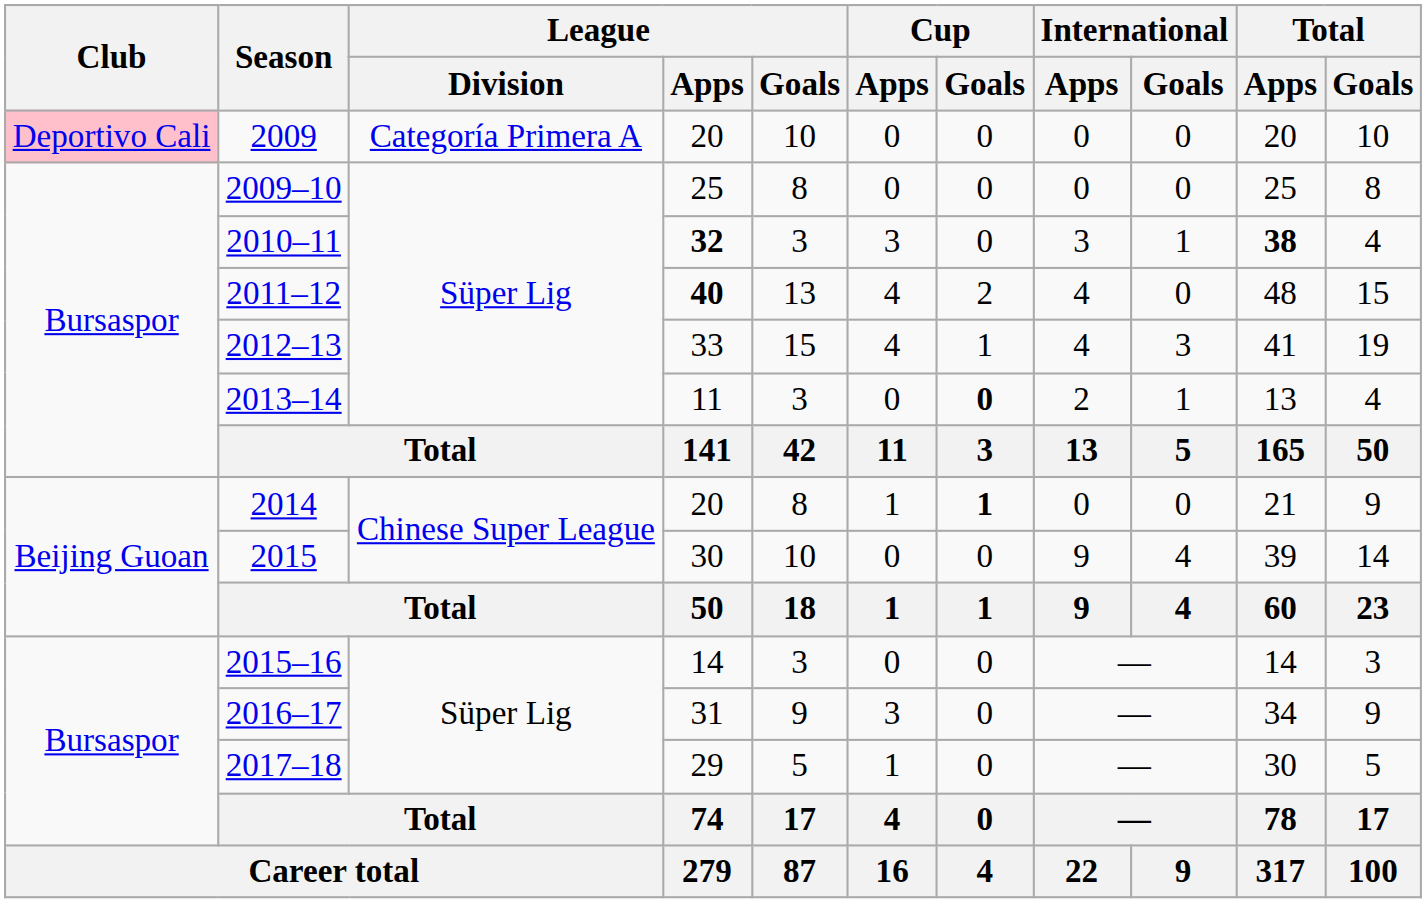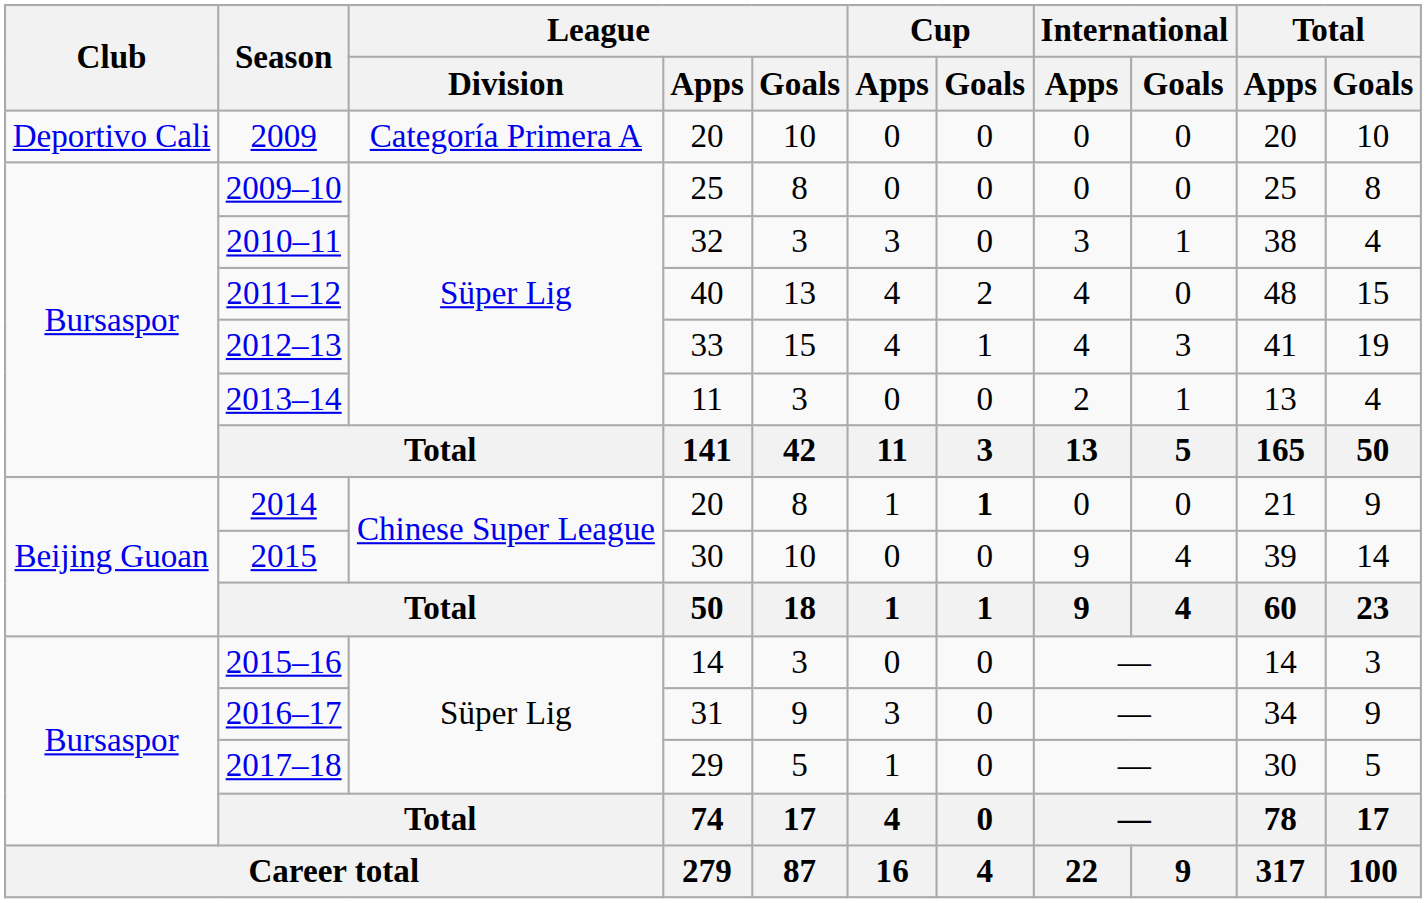(112, 135) pink background -> (112, 135) no background
(707, 240) bold -> (707, 240) normal
(1280, 240) bold -> (1280, 240) normal
(707, 293) bold -> (707, 293) normal
(985, 398) bold -> (985, 398) normal
